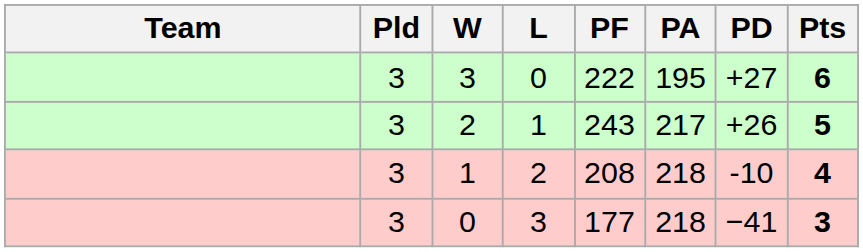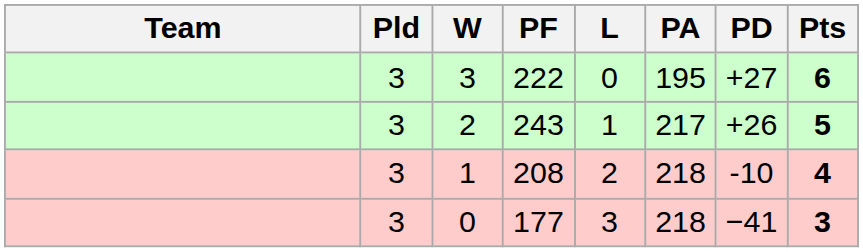columns swapped: (538, 28) <-> (609, 28)
